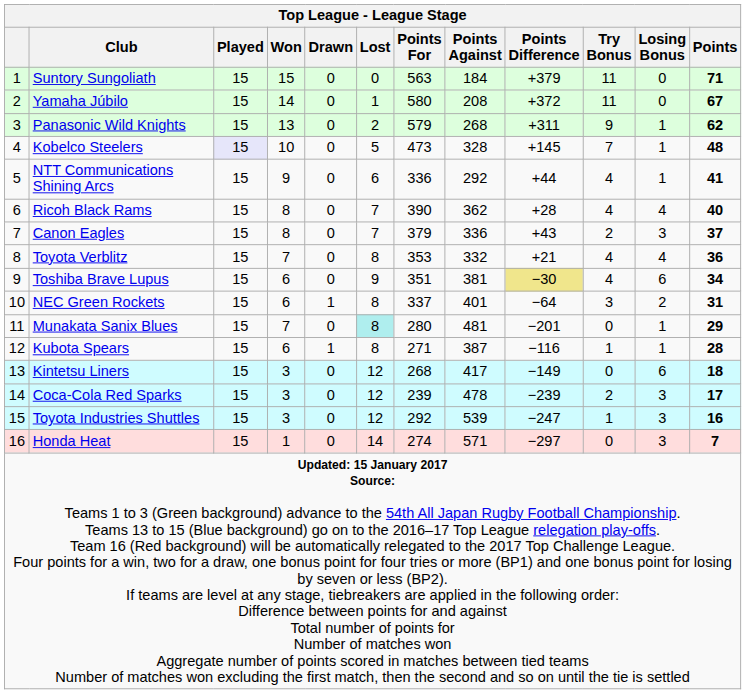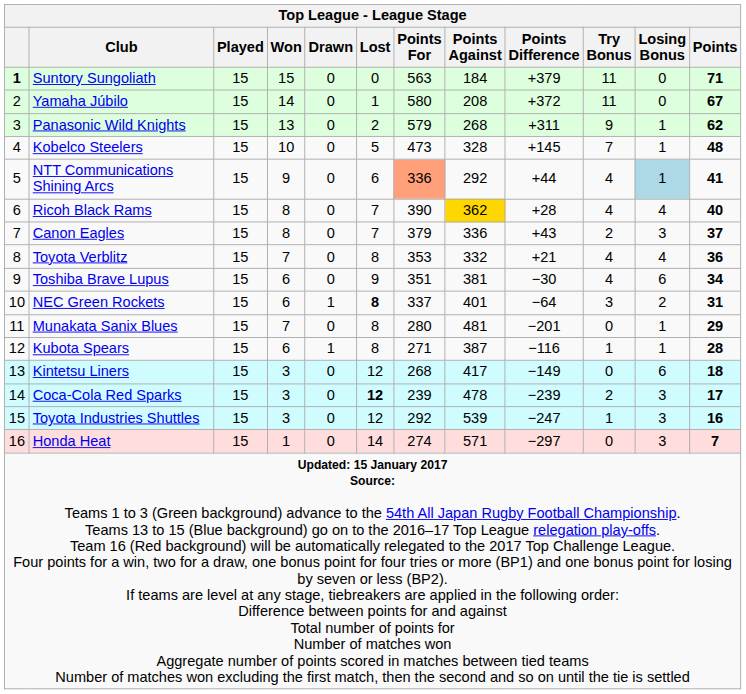(17, 78) normal -> (17, 78) bold
(240, 147) lavender background -> (240, 147) no background
(419, 179) no background -> (419, 179) lightsalmon background
(662, 179) no background -> (662, 179) lightblue background
(475, 210) no background -> (475, 210) gold background
(544, 279) khaki background -> (544, 279) no background
(375, 302) normal -> (375, 302) bold
(375, 325) paleturquoise background -> (375, 325) no background
(375, 395) normal -> (375, 395) bold
